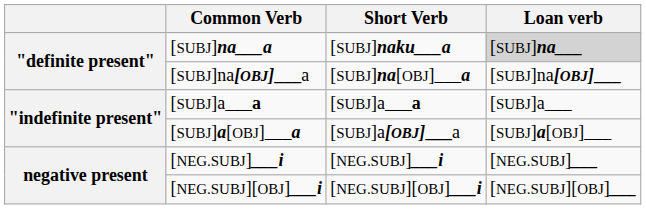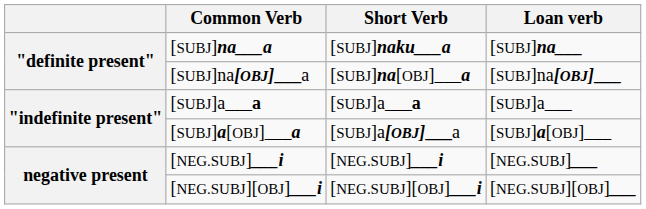(536, 47) lightgrey background -> (536, 47) no background
